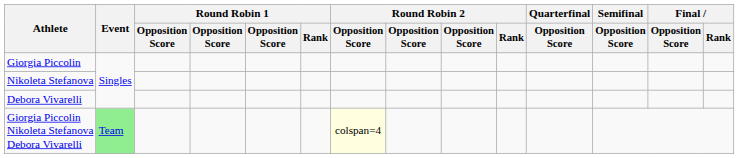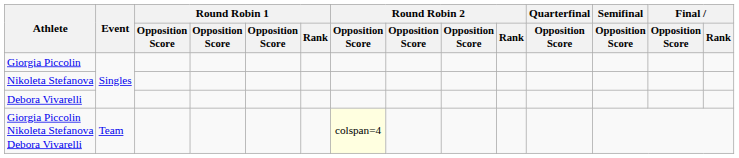(111, 131) lightgreen background -> (111, 131) no background
